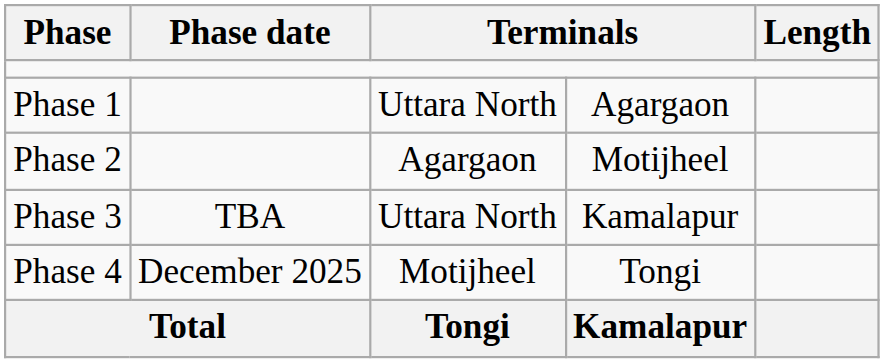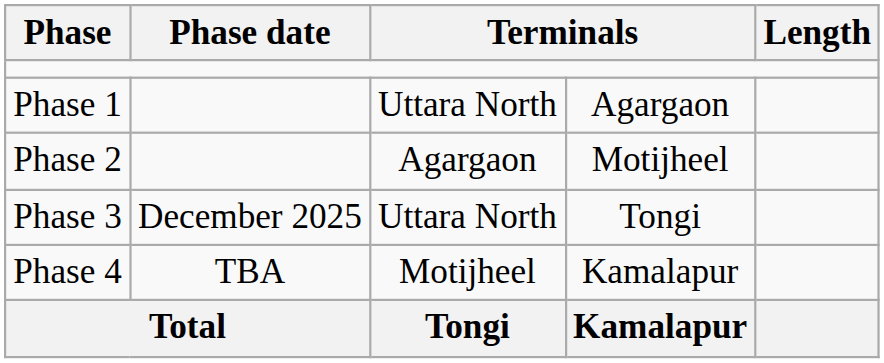(250, 216) TBA -> (250, 216) December 2025
(660, 216) Kamalapur -> (660, 216) Tongi
(250, 271) December 2025 -> (250, 271) TBA
(660, 271) Tongi -> (660, 271) Kamalapur
